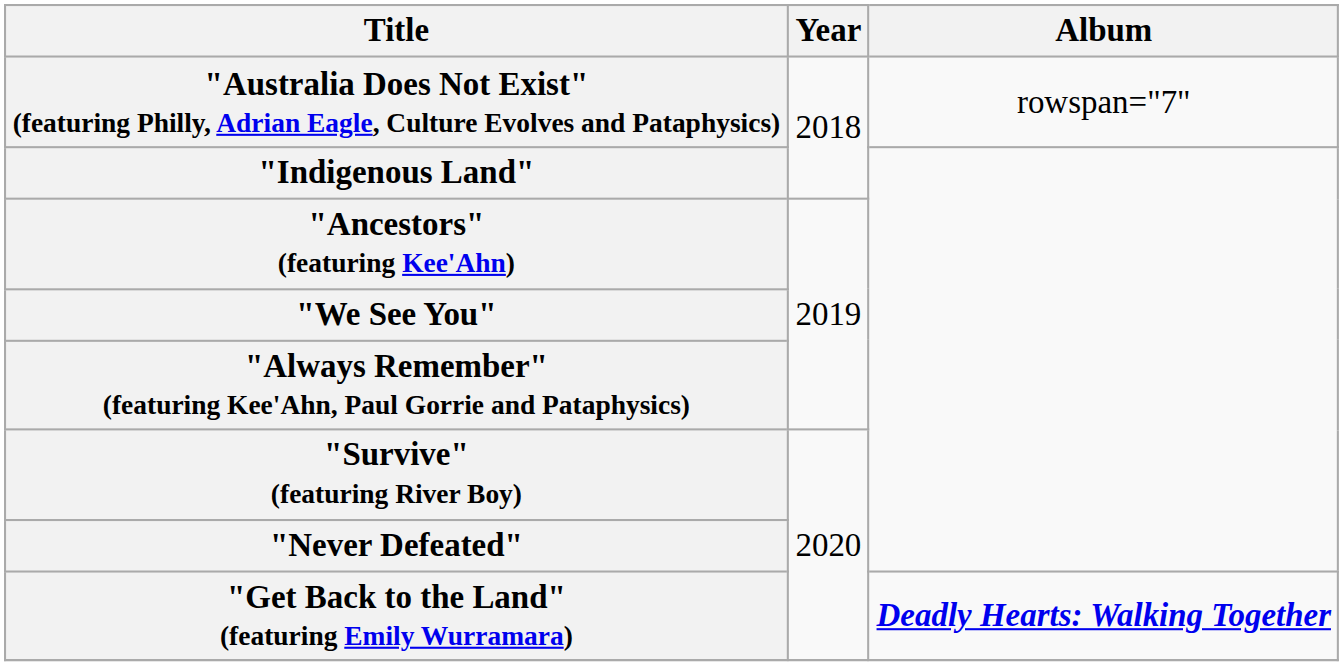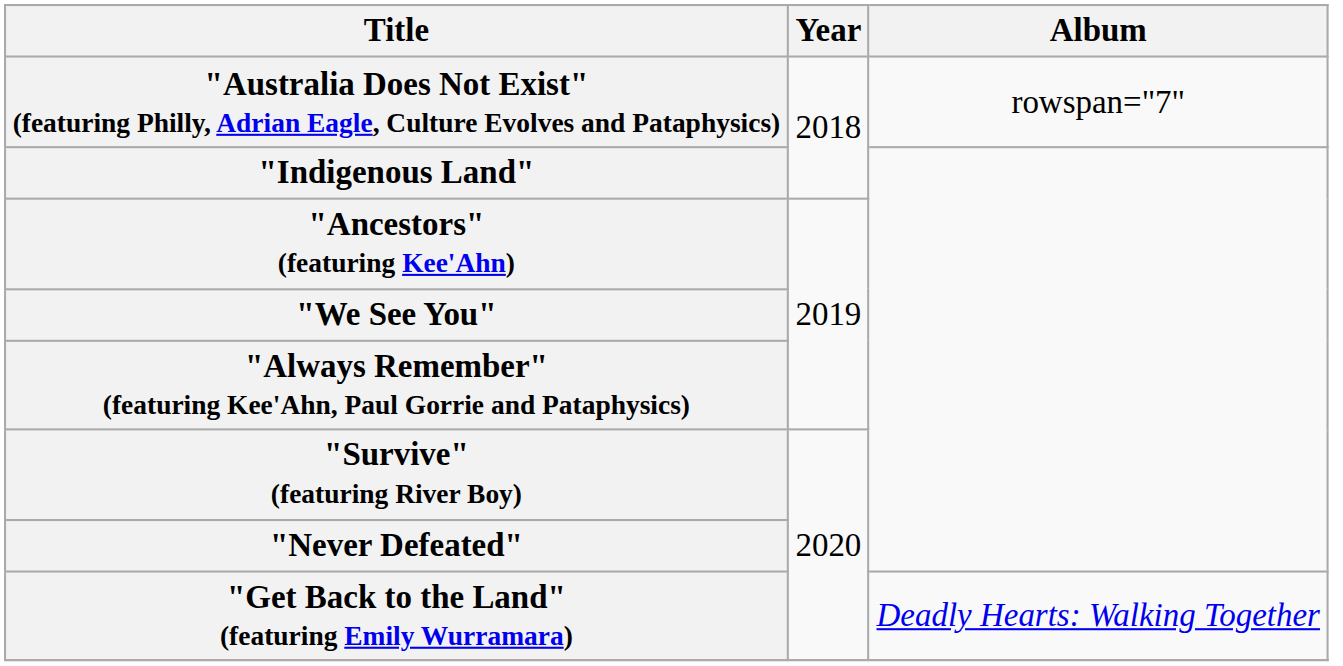(1104, 615) bold -> (1098, 615) normal
